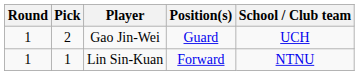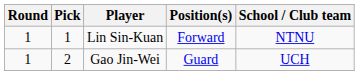rows swapped: (125, 59) <-> (125, 37)
